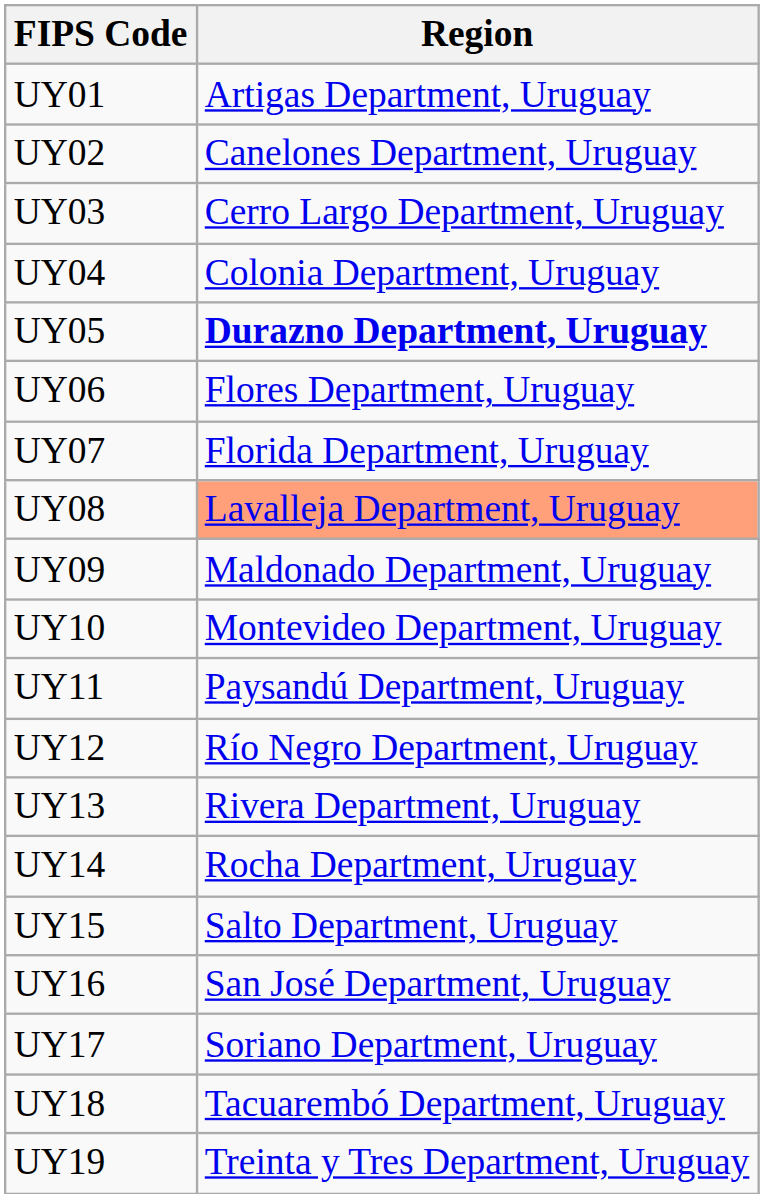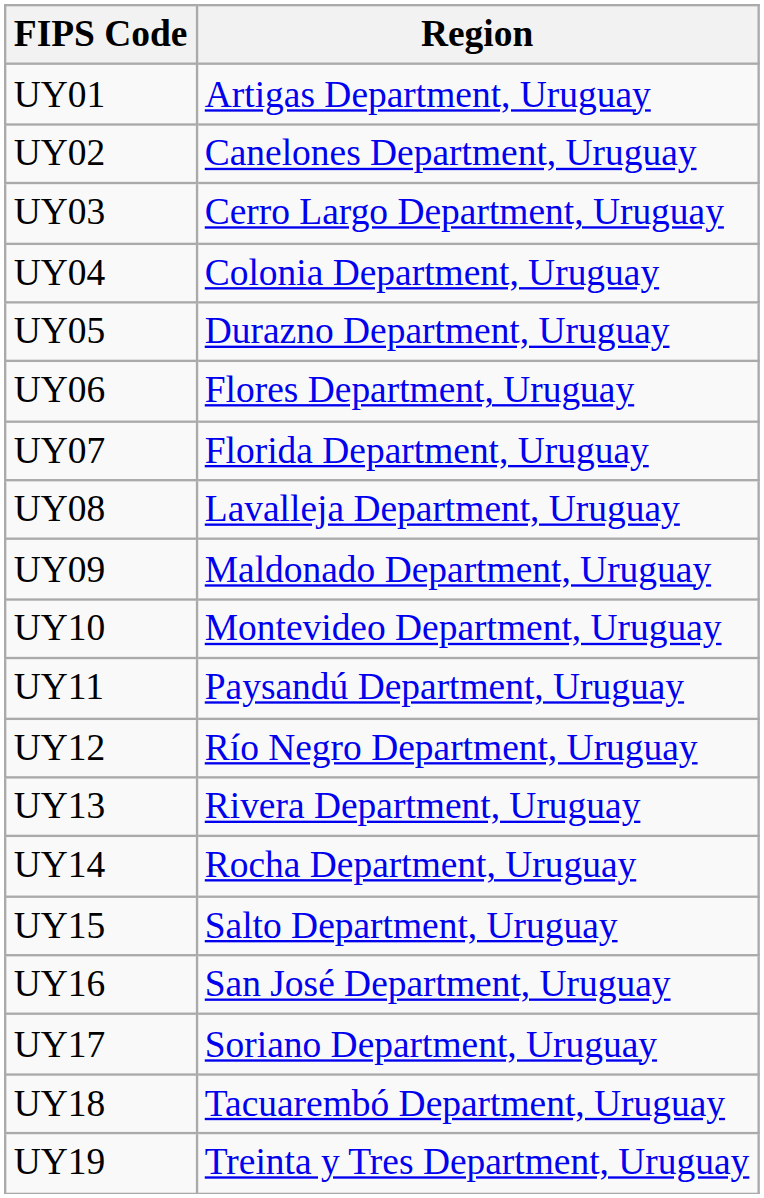(456, 331) bold -> (437, 331) normal
(442, 509) lightsalmon background -> (442, 509) no background
